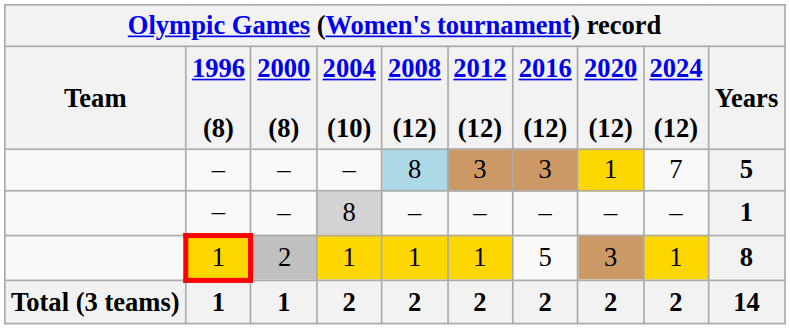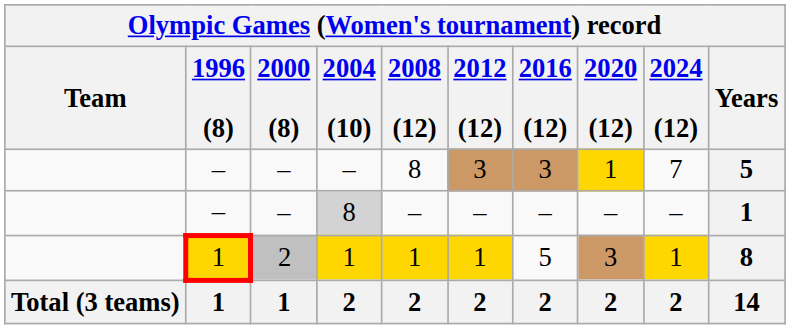(415, 169) lightblue background -> (415, 169) no background
